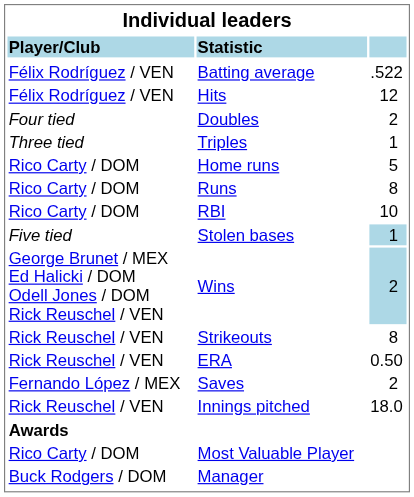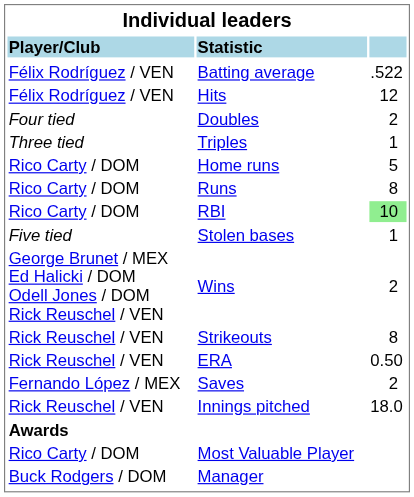(384, 212) no background -> (384, 212) lightgreen background
(384, 235) lightblue background -> (384, 235) no background
(384, 286) lightblue background -> (384, 286) no background
